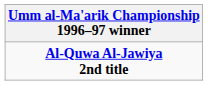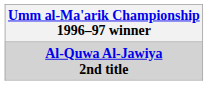(104, 61) no background -> (104, 61) lightgrey background
